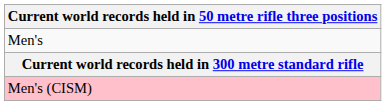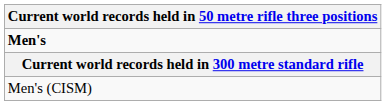(25, 40) normal -> (27, 40) bold
(50, 88) pink background -> (50, 88) no background
